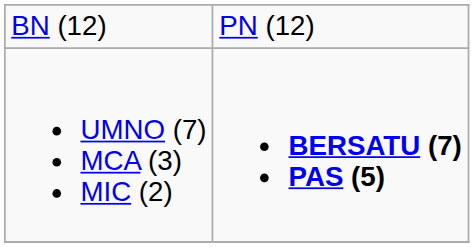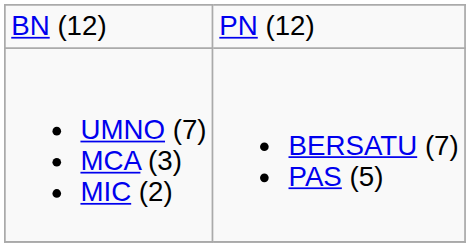(341, 161) bold -> (339, 161) normal
